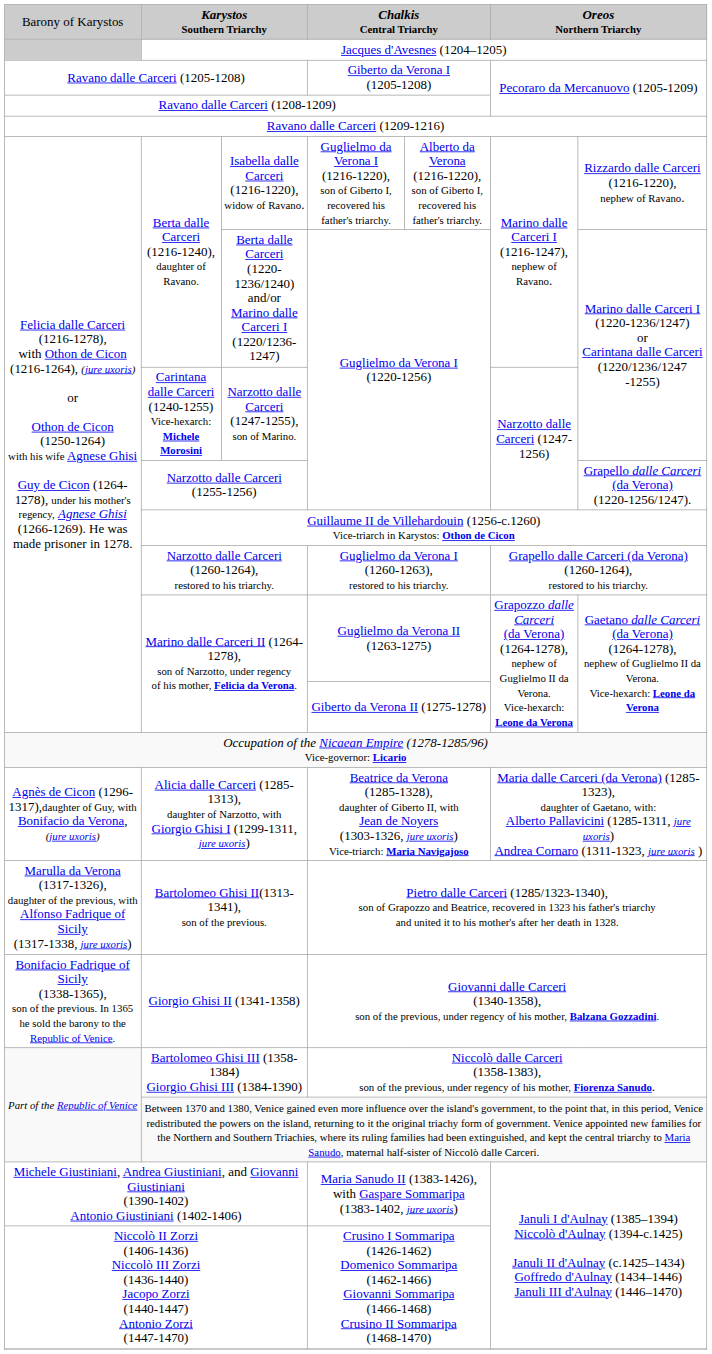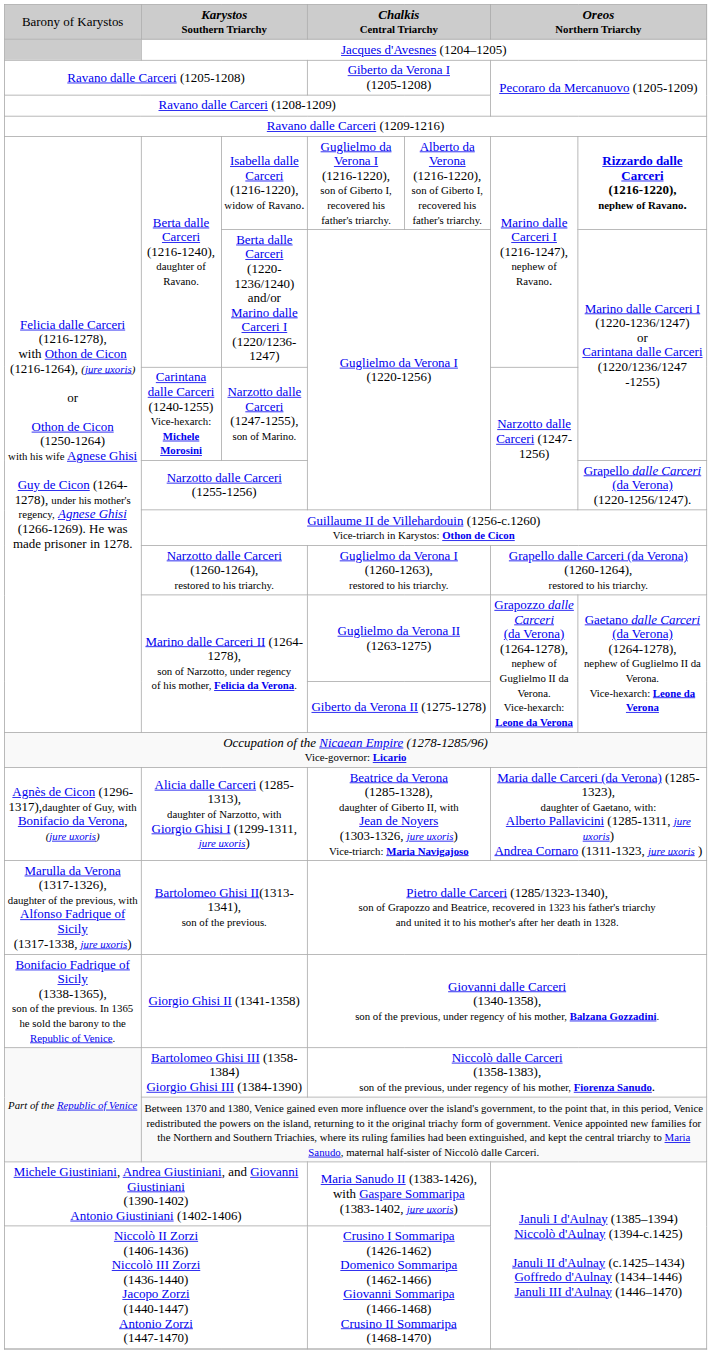(642, 183) normal -> (642, 183) bold
